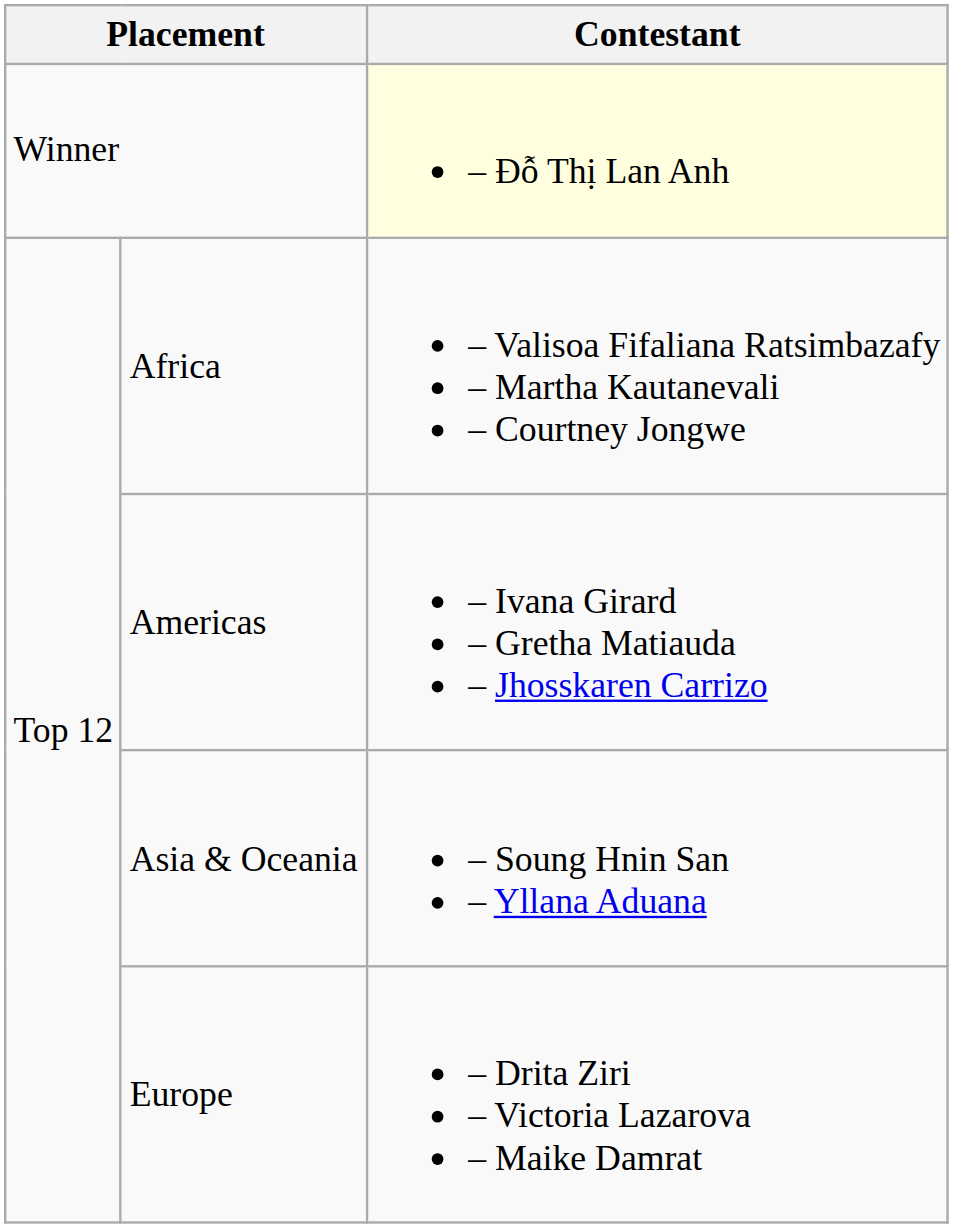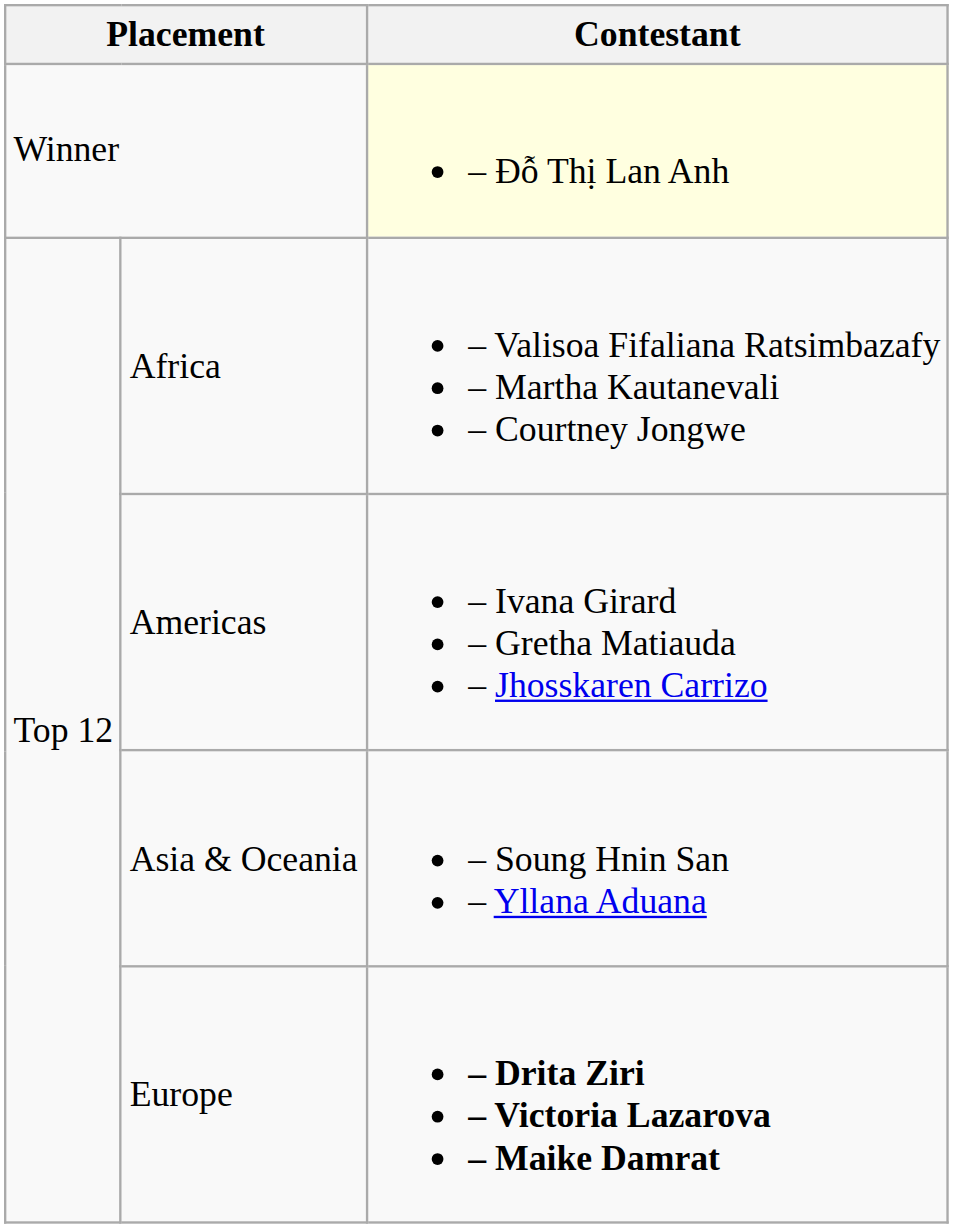(657, 1116) normal -> (657, 1116) bold
